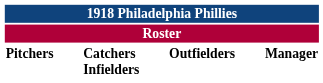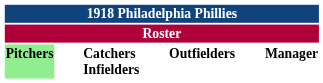(30, 53) no background -> (30, 53) lightgreen background
